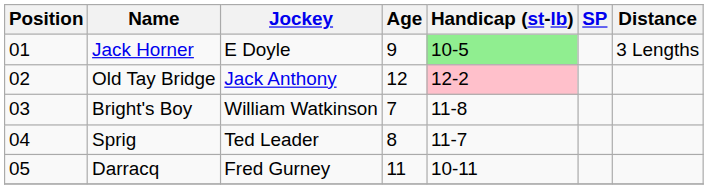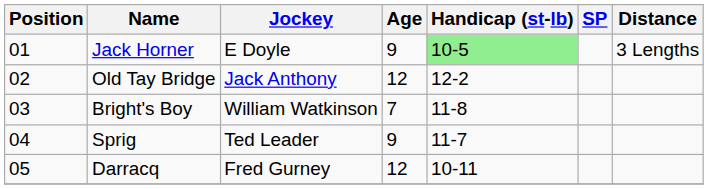(450, 79) pink background -> (450, 79) no background
(392, 139) 8 -> (392, 139) 9
(396, 169) 11 -> (397, 169) 12
